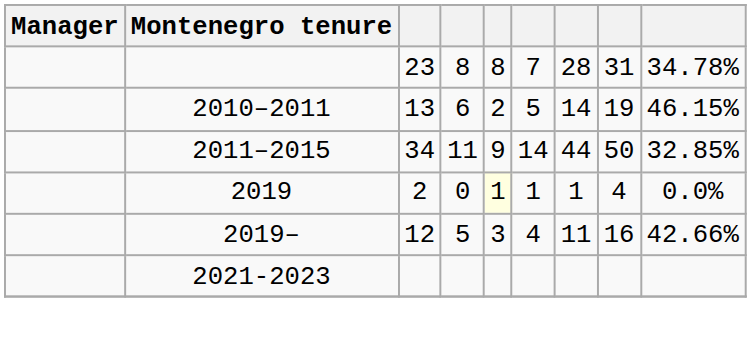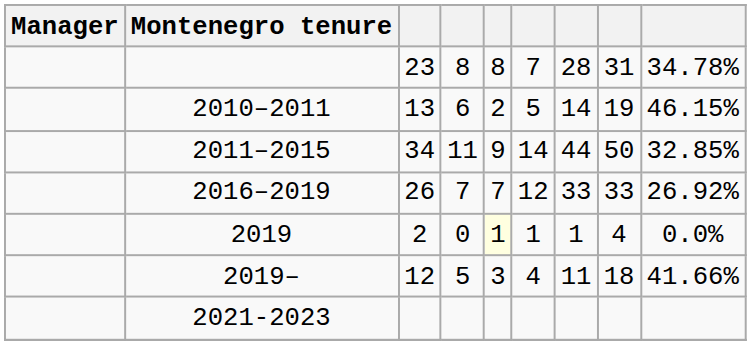+ row: (261, 193)
(619, 235) 16 -> (619, 276) 18
(693, 235) 42.66% -> (693, 276) 41.66%
